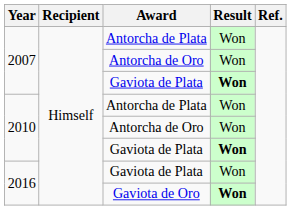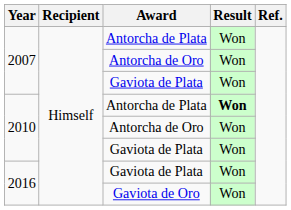(232, 82) bold -> (232, 82) normal
(232, 104) normal -> (232, 104) bold
(232, 149) bold -> (232, 149) normal
(232, 194) bold -> (232, 194) normal
